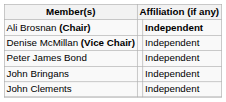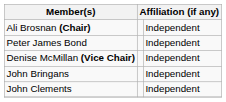(174, 27) bold -> (173, 27) normal
rows swapped: (71, 43) <-> (47, 58)
